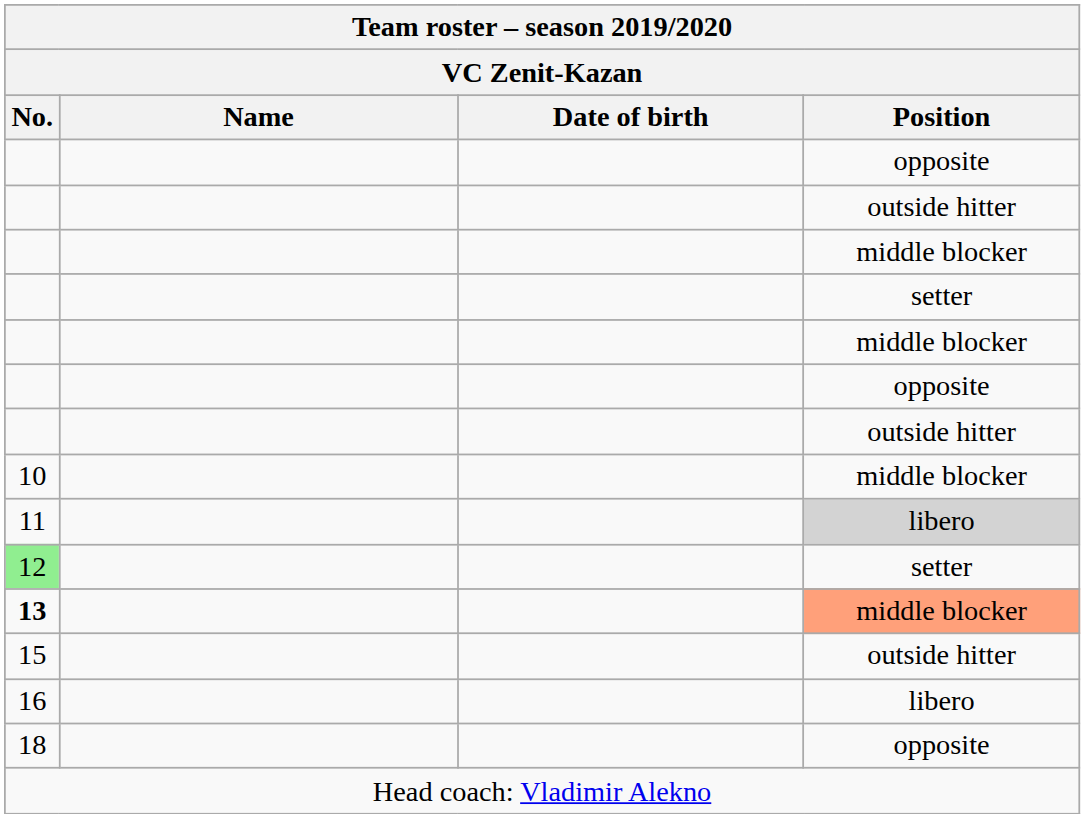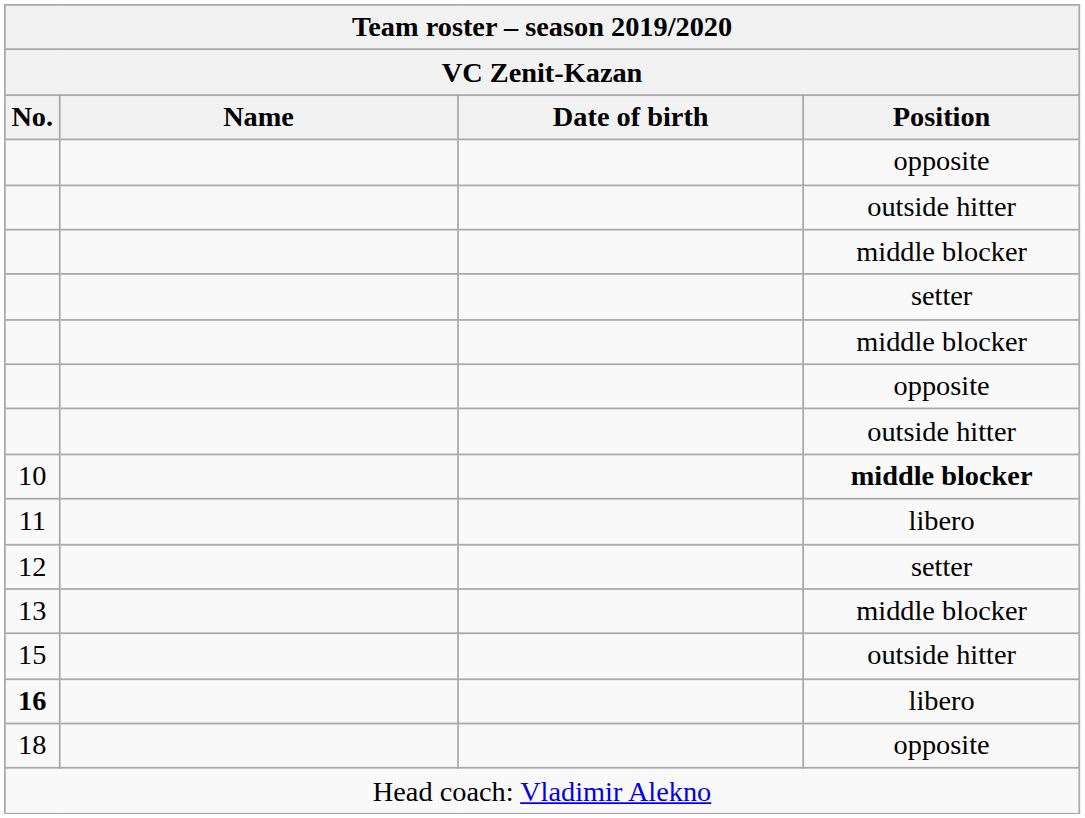(942, 476) normal -> (942, 476) bold
(942, 521) lightgrey background -> (942, 521) no background
(32, 565) lightgreen background -> (32, 565) no background
(32, 610) bold -> (32, 610) normal
(942, 610) lightsalmon background -> (942, 610) no background
(32, 700) normal -> (32, 700) bold
